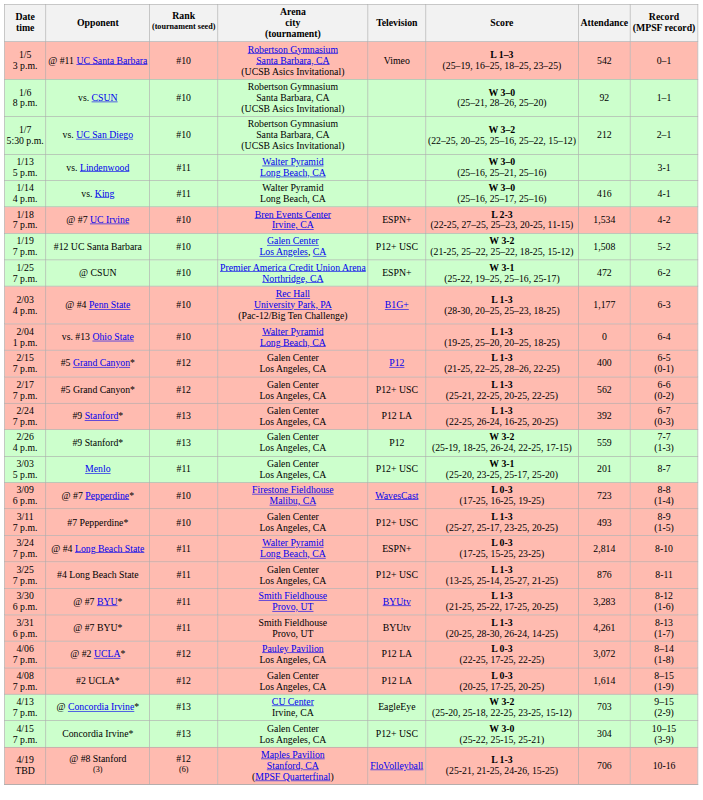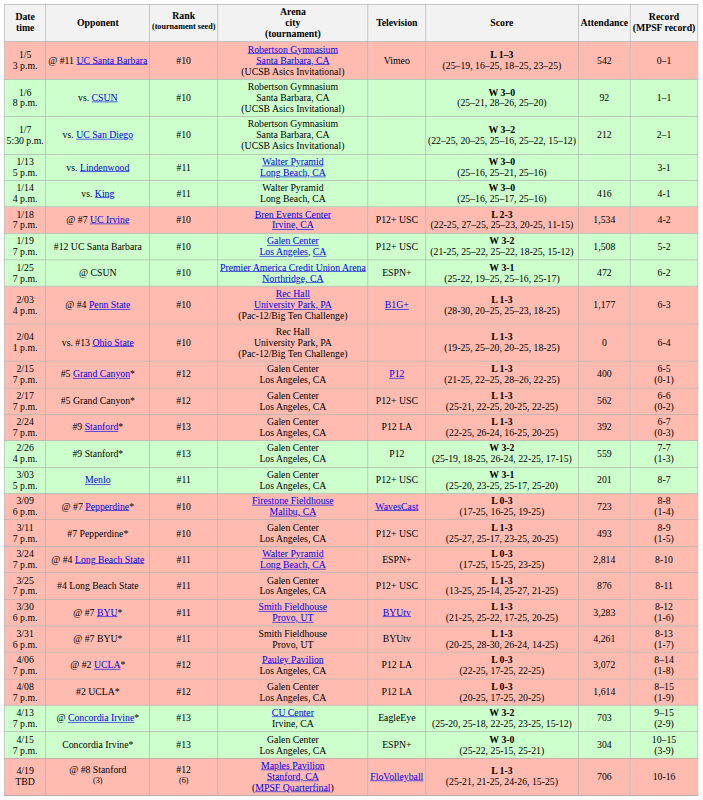(397, 220) ESPN+ -> (397, 220) P12+ USC
(293, 337) Walter Pyramid Long Beach, CA -> (293, 342) Rec Hall University Park, PA (Pac-12/Big Ten Challenge)
(397, 734) P12+ USC -> (397, 745) ESPN+
